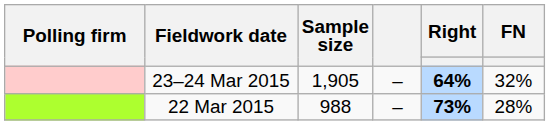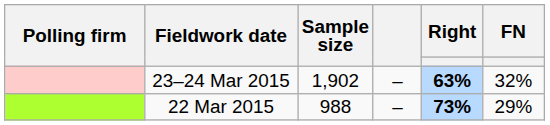(335, 80) 1,905 -> (335, 80) 1,902
(452, 80) 64% -> (452, 80) 63%
(513, 107) 28% -> (513, 107) 29%
